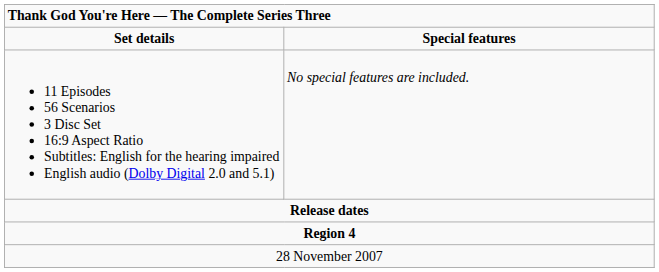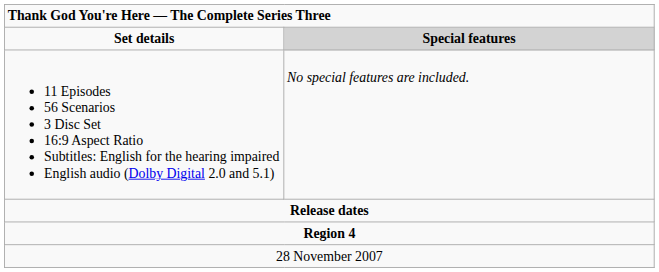(469, 38) no background -> (469, 38) lightgrey background
